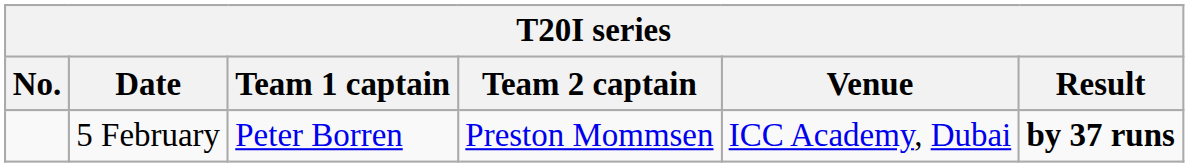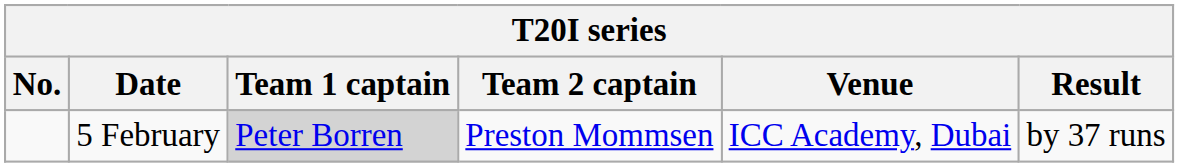(319, 135) no background -> (319, 135) lightgrey background
(1101, 135) bold -> (1096, 135) normal
